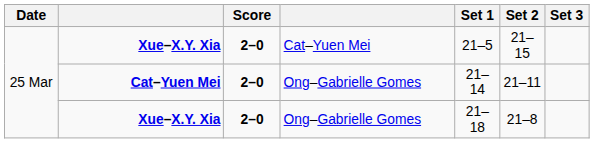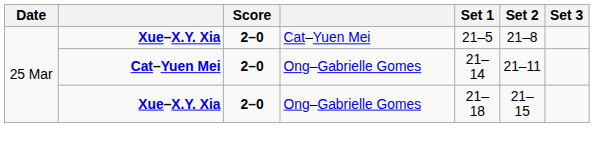(522, 45) 21–15 -> (522, 38) 21–8
(522, 120) 21–8 -> (522, 104) 21–15
